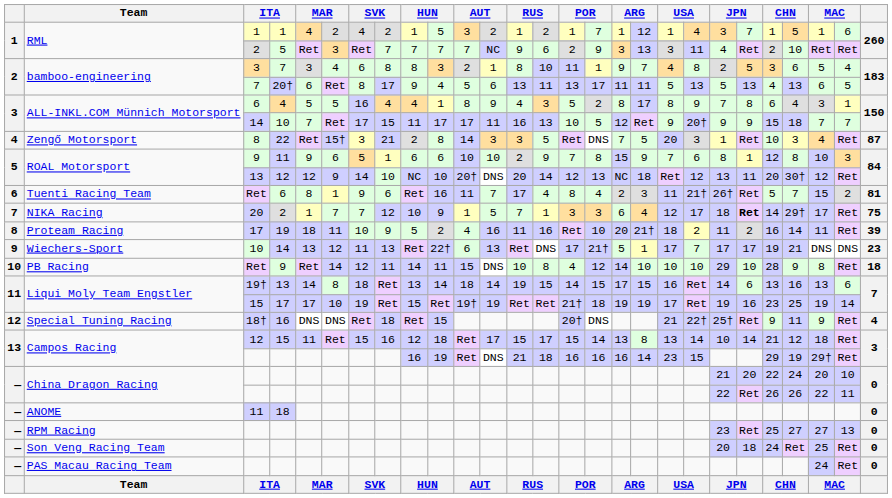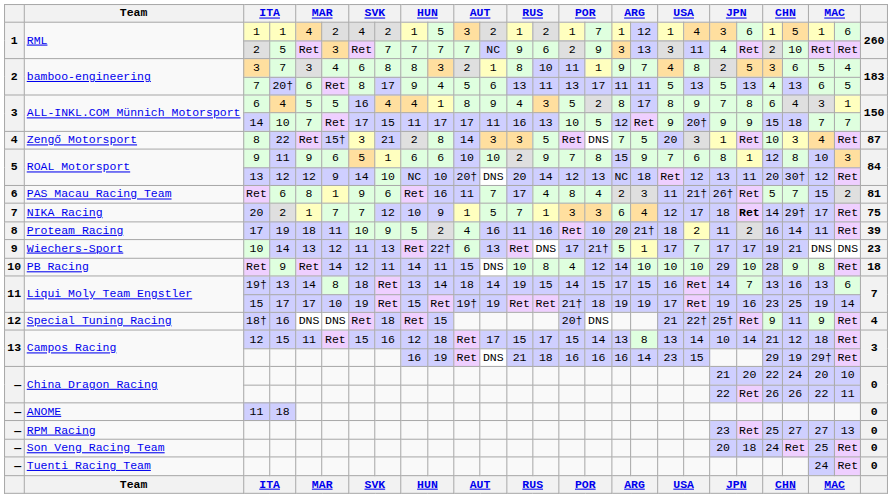(749, 32) 7 -> (749, 32) 6
(89, 195) Tuenti Racing Team -> (99, 195) PAS Macau Racing Team
(749, 285) 6 -> (749, 285) 7
(99, 466) PAS Macau Racing Team -> (89, 466) Tuenti Racing Team
